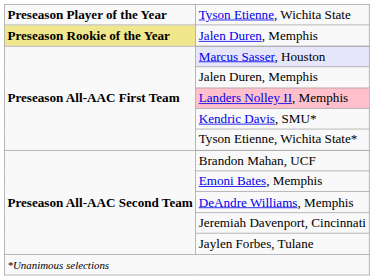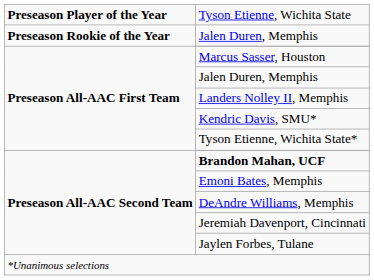(89, 35) khaki background -> (89, 35) no background
(262, 56) lavender background -> (262, 56) no background
(273, 98) pink background -> (273, 98) no background
(257, 160) normal -> (262, 160) bold
